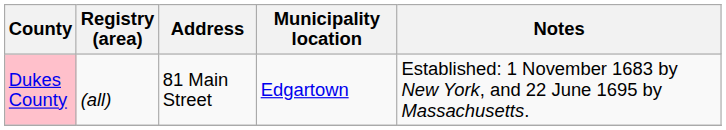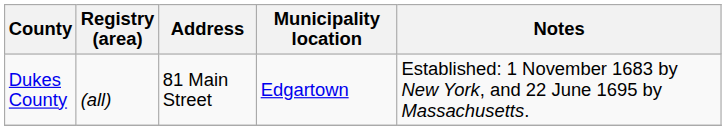(38, 89) pink background -> (38, 89) no background
